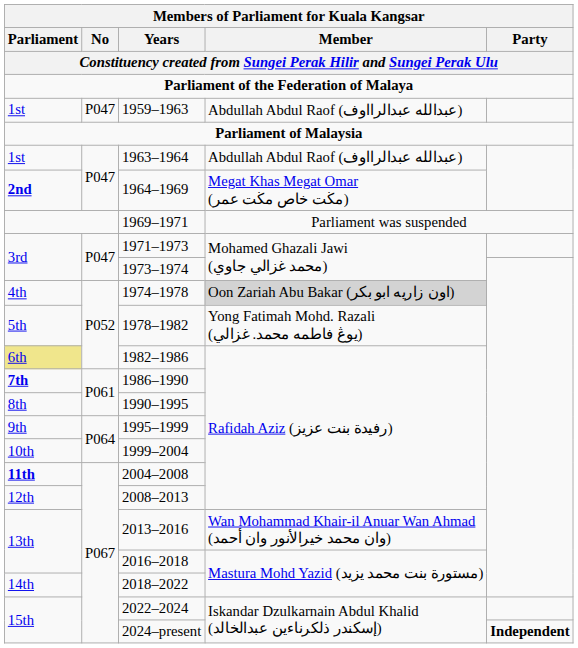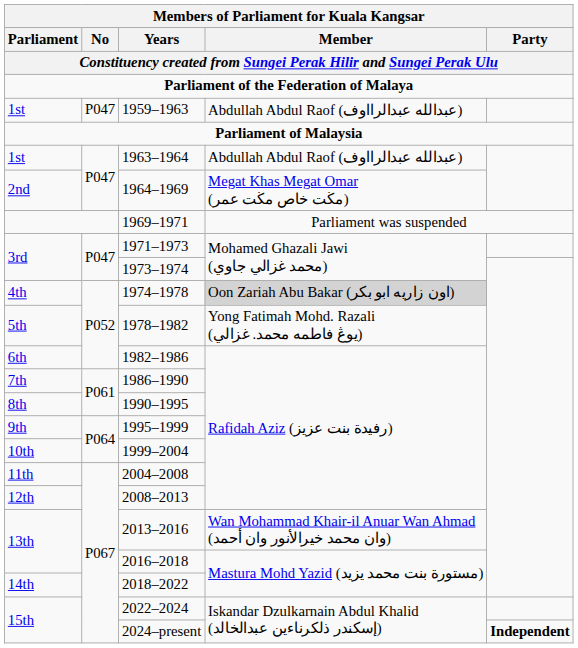(20, 190) bold -> (19, 190) normal
(17, 357) khaki background -> (17, 357) no background
(18, 380) bold -> (17, 380) normal
(21, 474) bold -> (21, 474) normal
